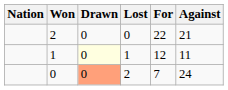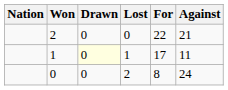(160, 54) 12 -> (160, 54) 17
(84, 74) lightsalmon background -> (84, 74) no background
(157, 74) 7 -> (157, 74) 8
